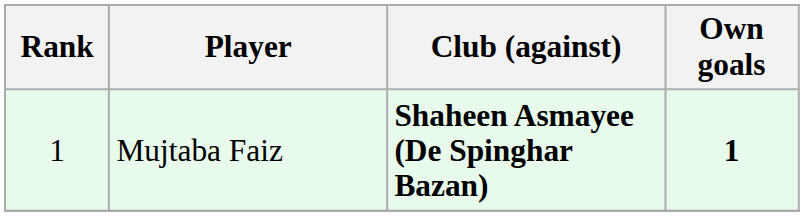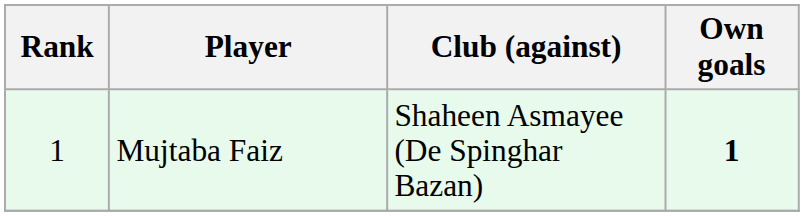(514, 149) bold -> (509, 149) normal
